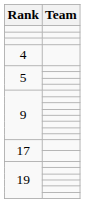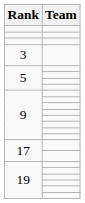(23, 55) 4 -> (23, 55) 3
